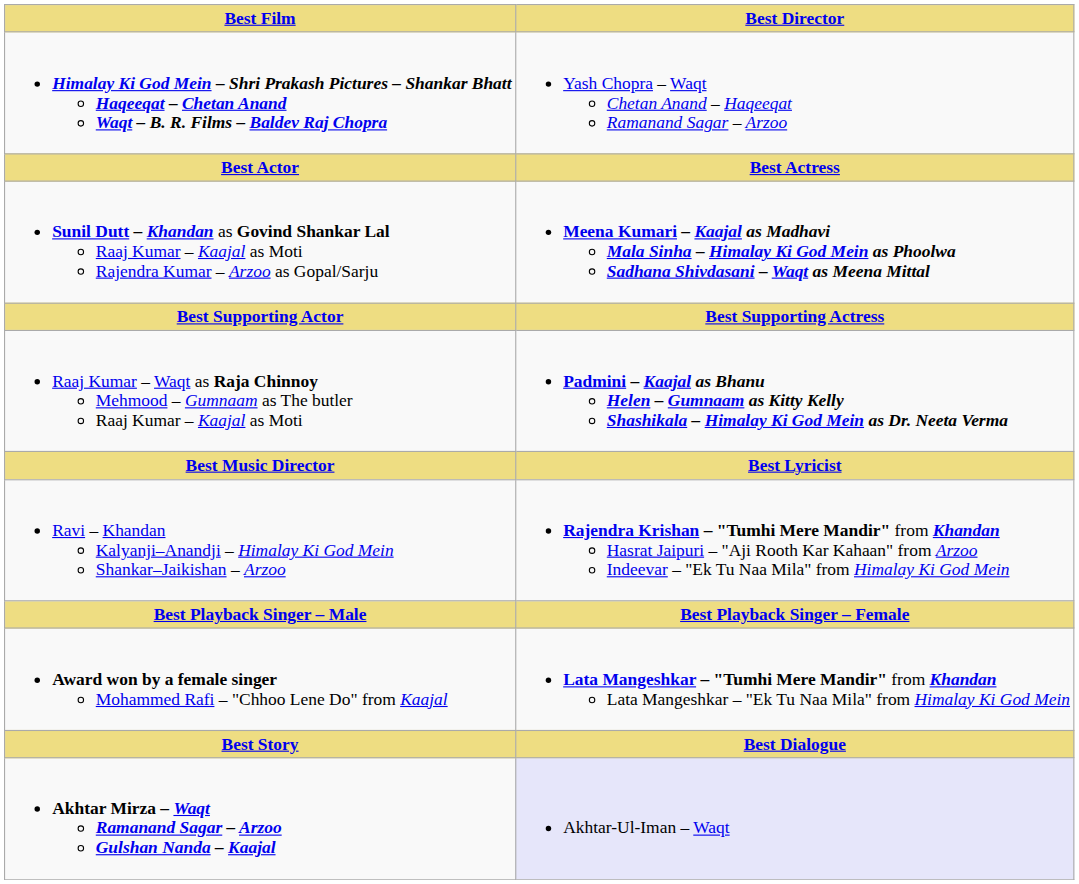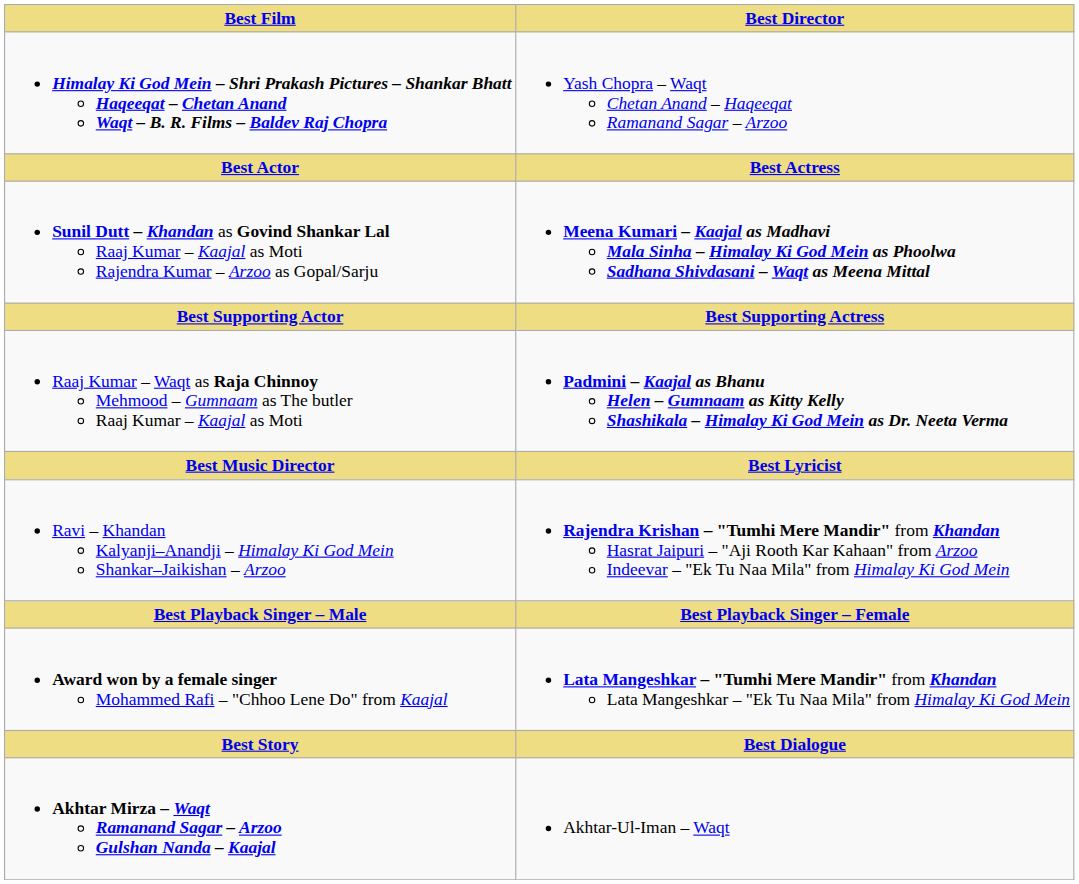(795, 828) lavender background -> (795, 828) no background
